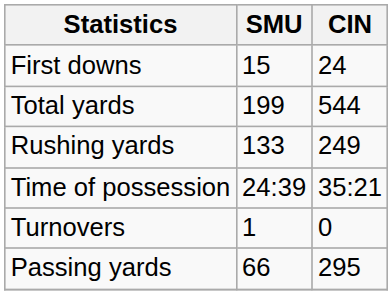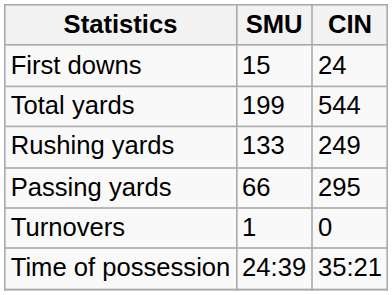rows swapped: (91, 268) <-> (121, 187)
